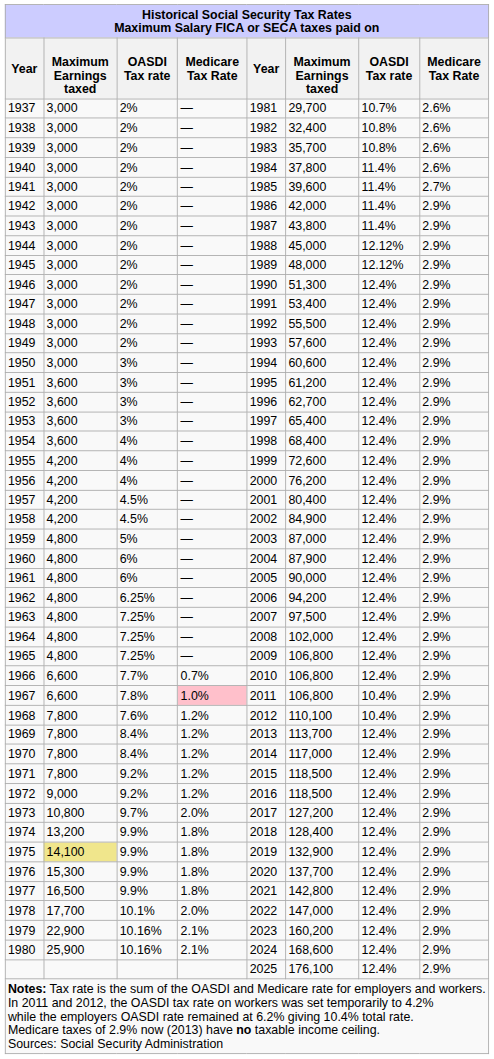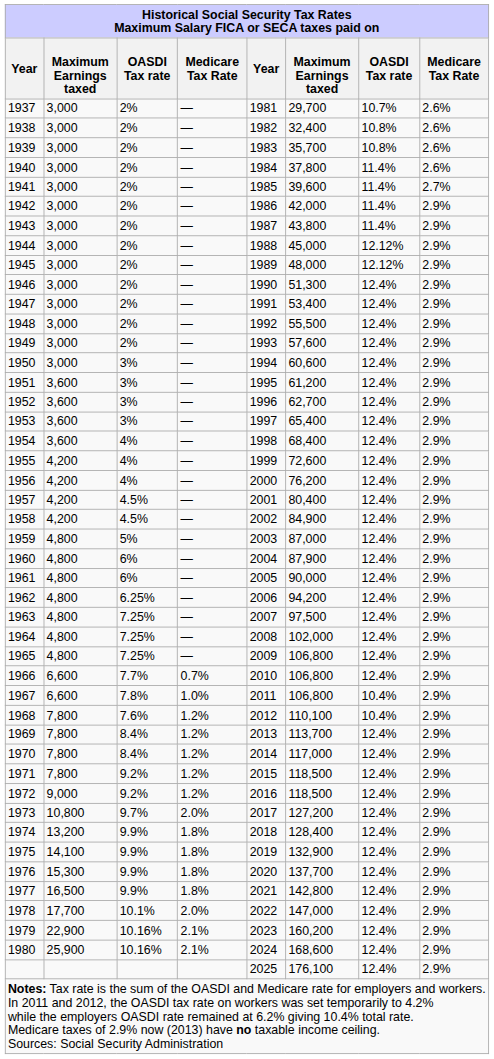(195, 695) pink background -> (195, 695) no background
(66, 852) khaki background -> (66, 852) no background
